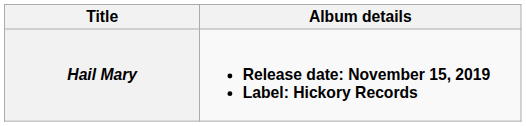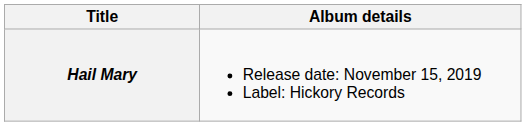(360, 84) bold -> (360, 84) normal
